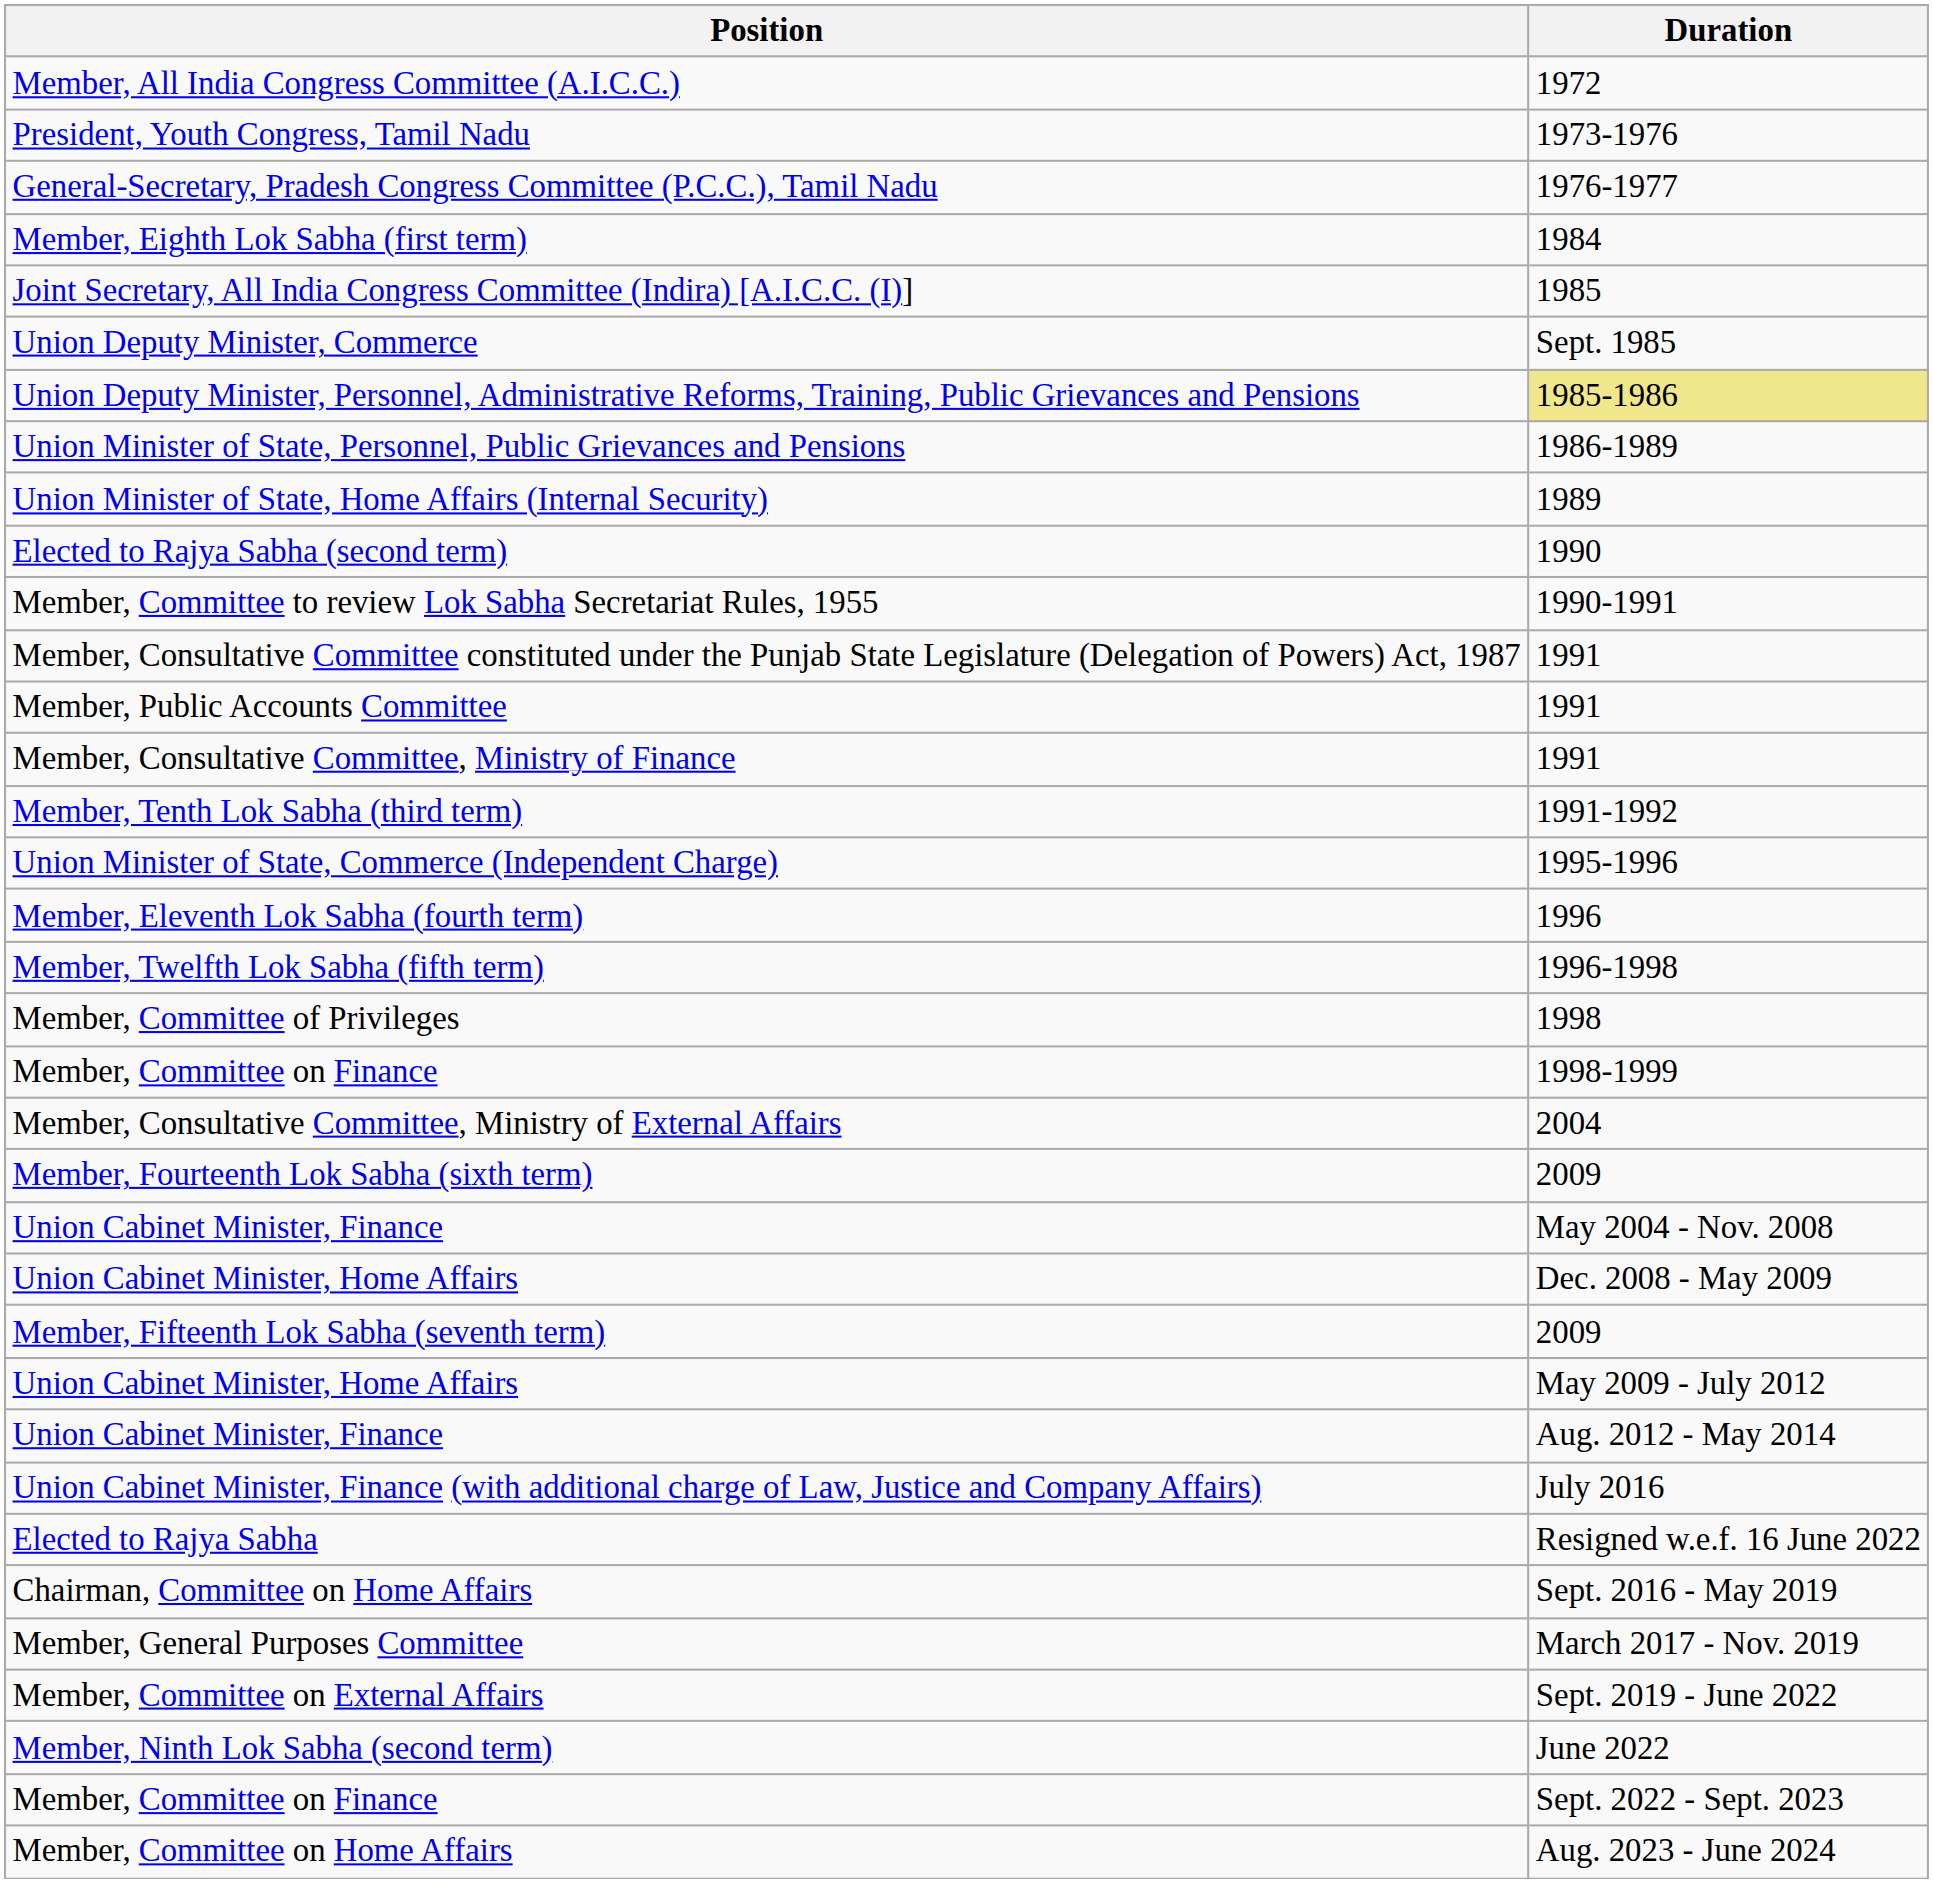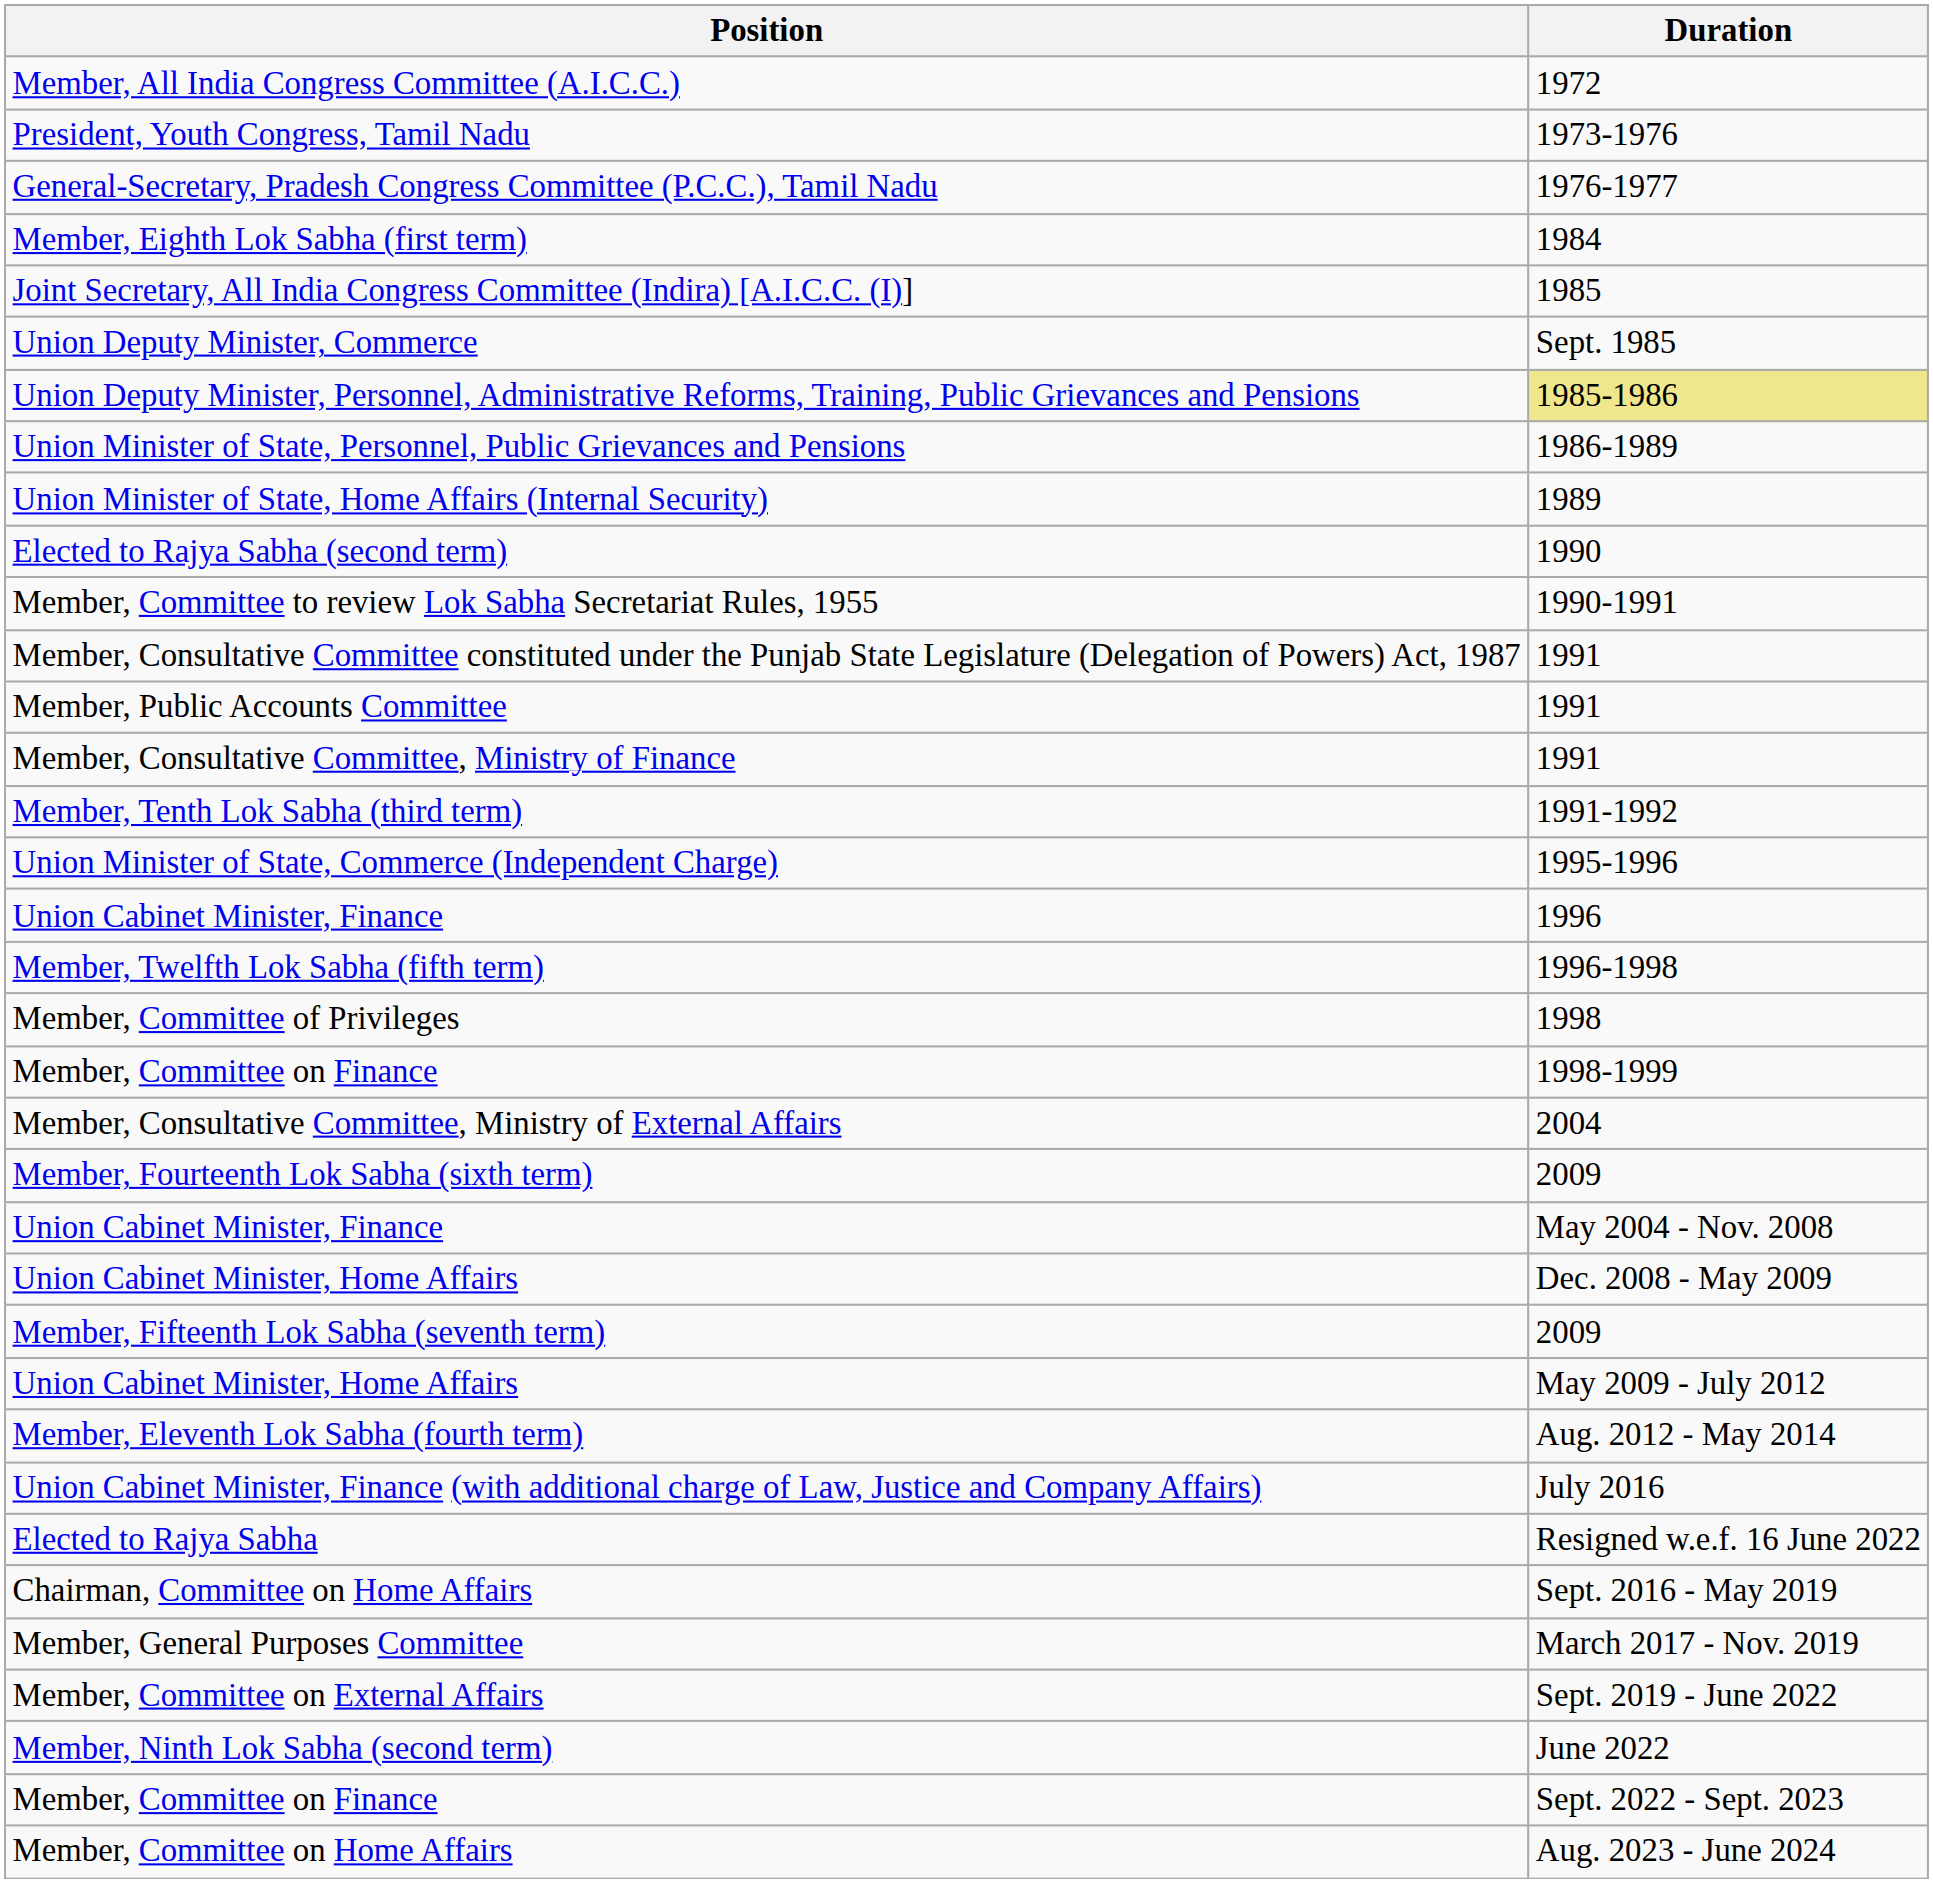(298, 914) Member, Eleventh Lok Sabha (fourth term) -> (228, 914) Union Cabinet Minister, Finance
(228, 1435) Union Cabinet Minister, Finance -> (298, 1435) Member, Eleventh Lok Sabha (fourth term)
